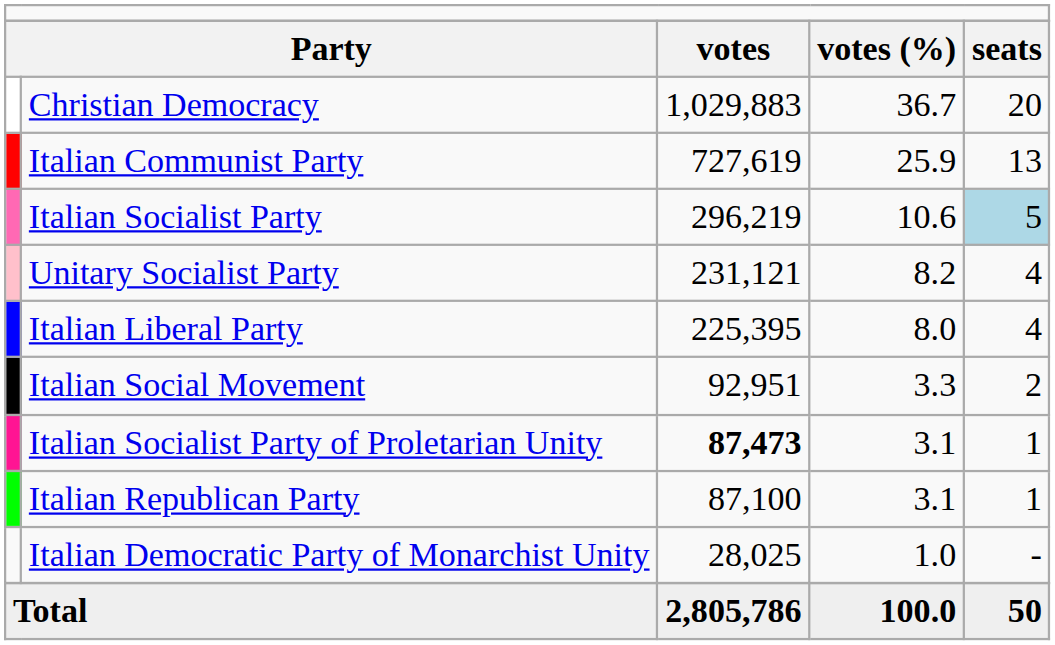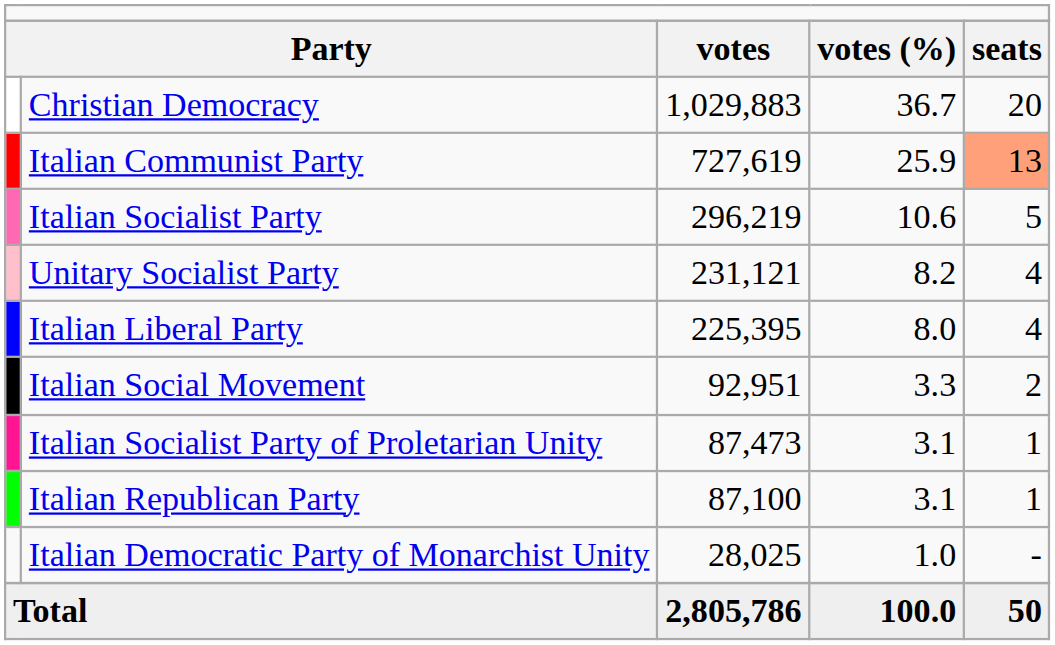(1025, 160) no background -> (1025, 160) lightsalmon background
(1033, 216) lightblue background -> (1033, 216) no background
(755, 441) bold -> (755, 441) normal
